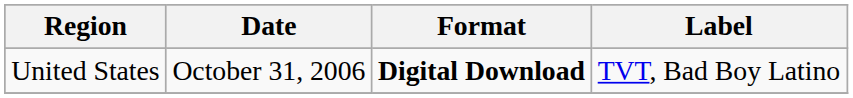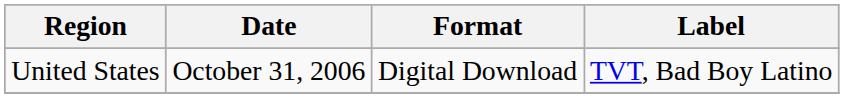(482, 70) bold -> (478, 70) normal
